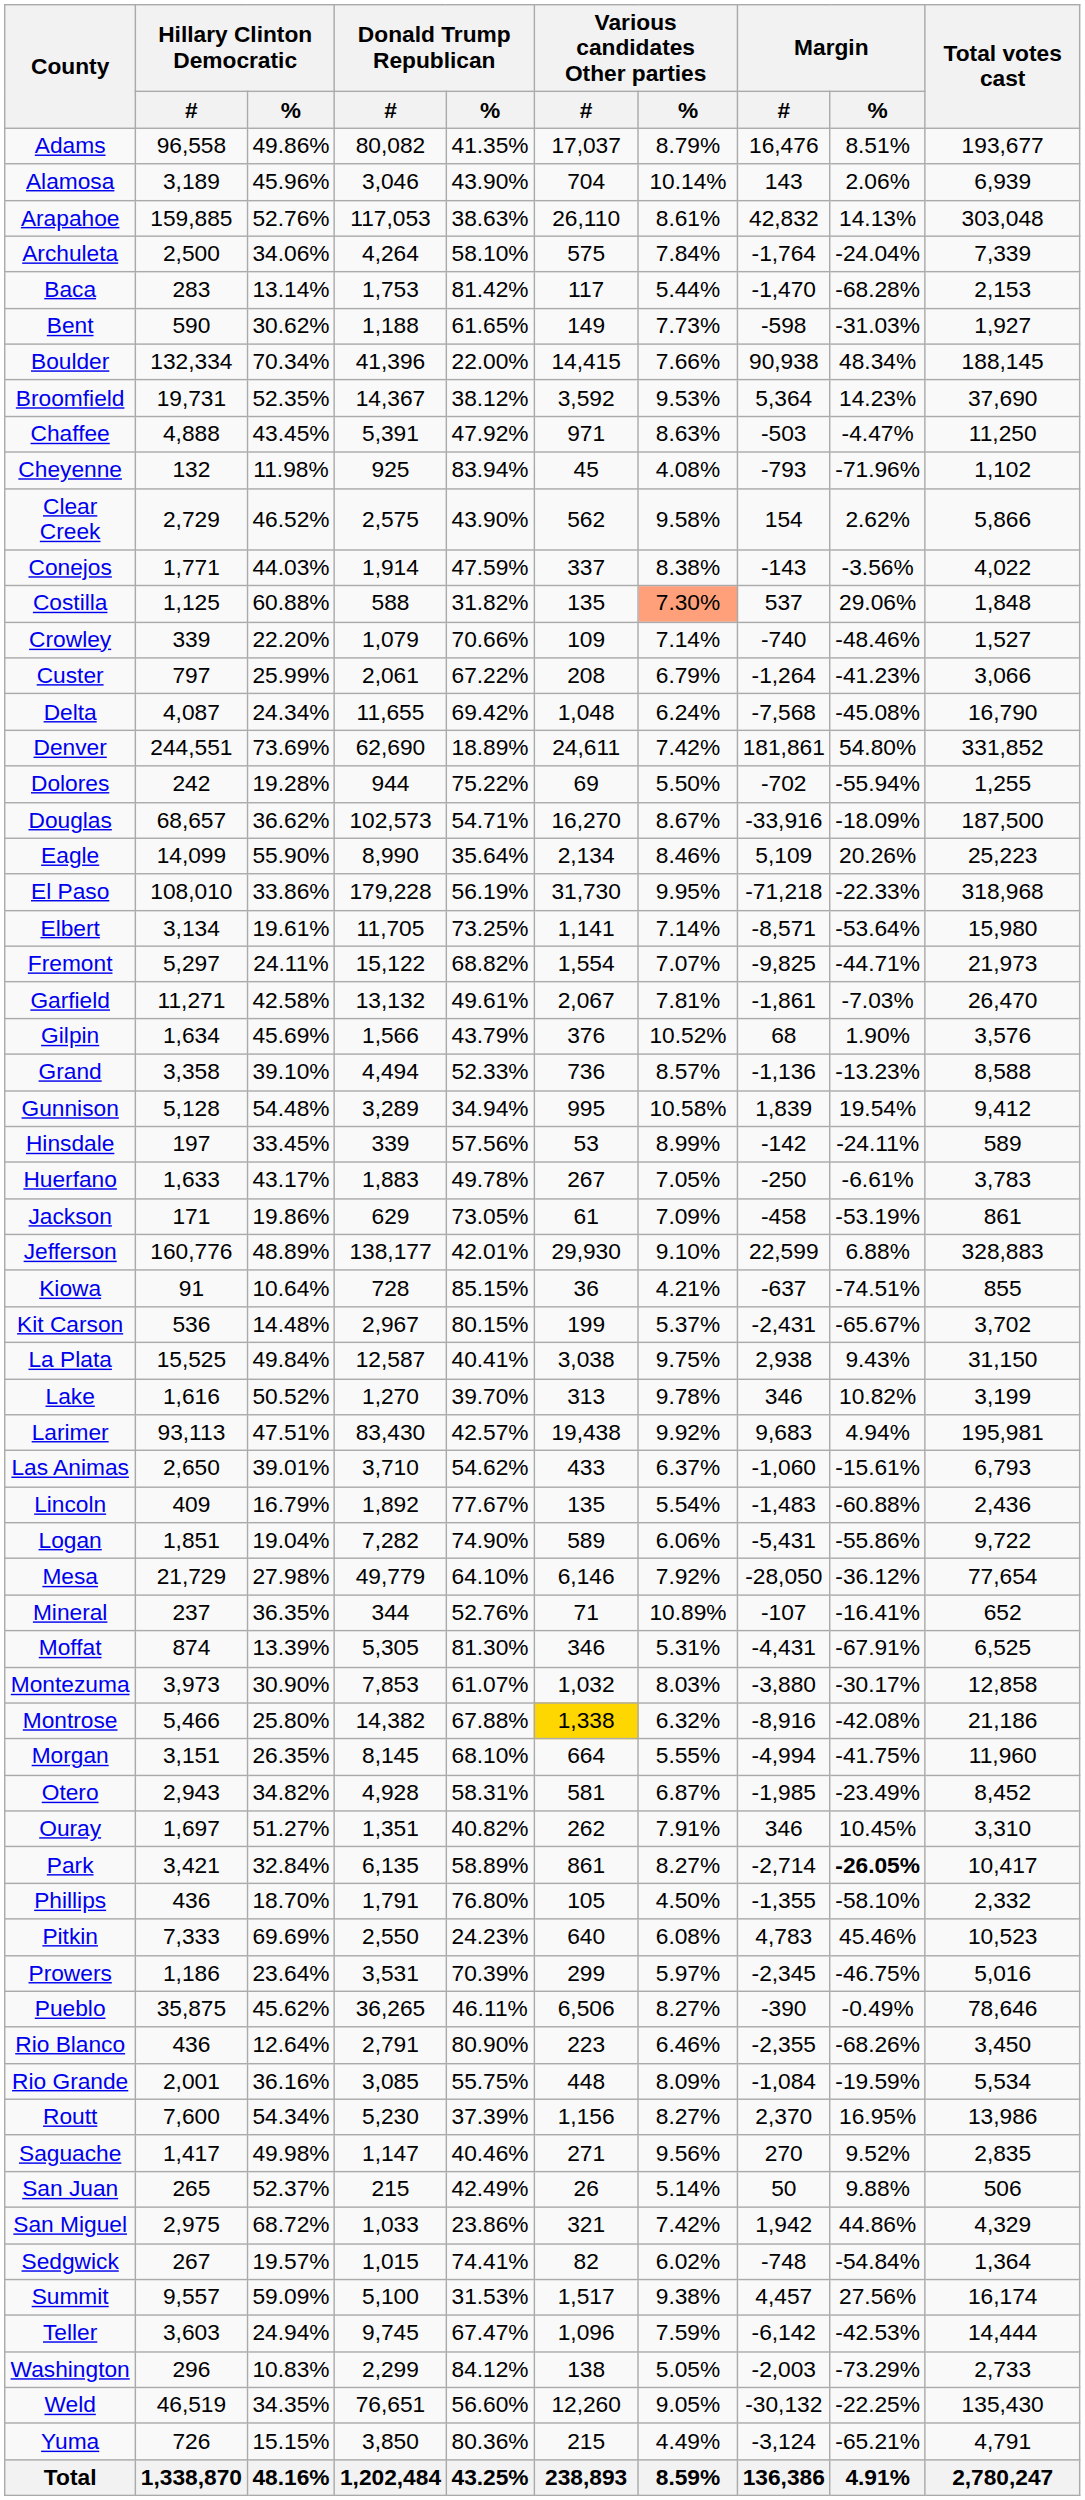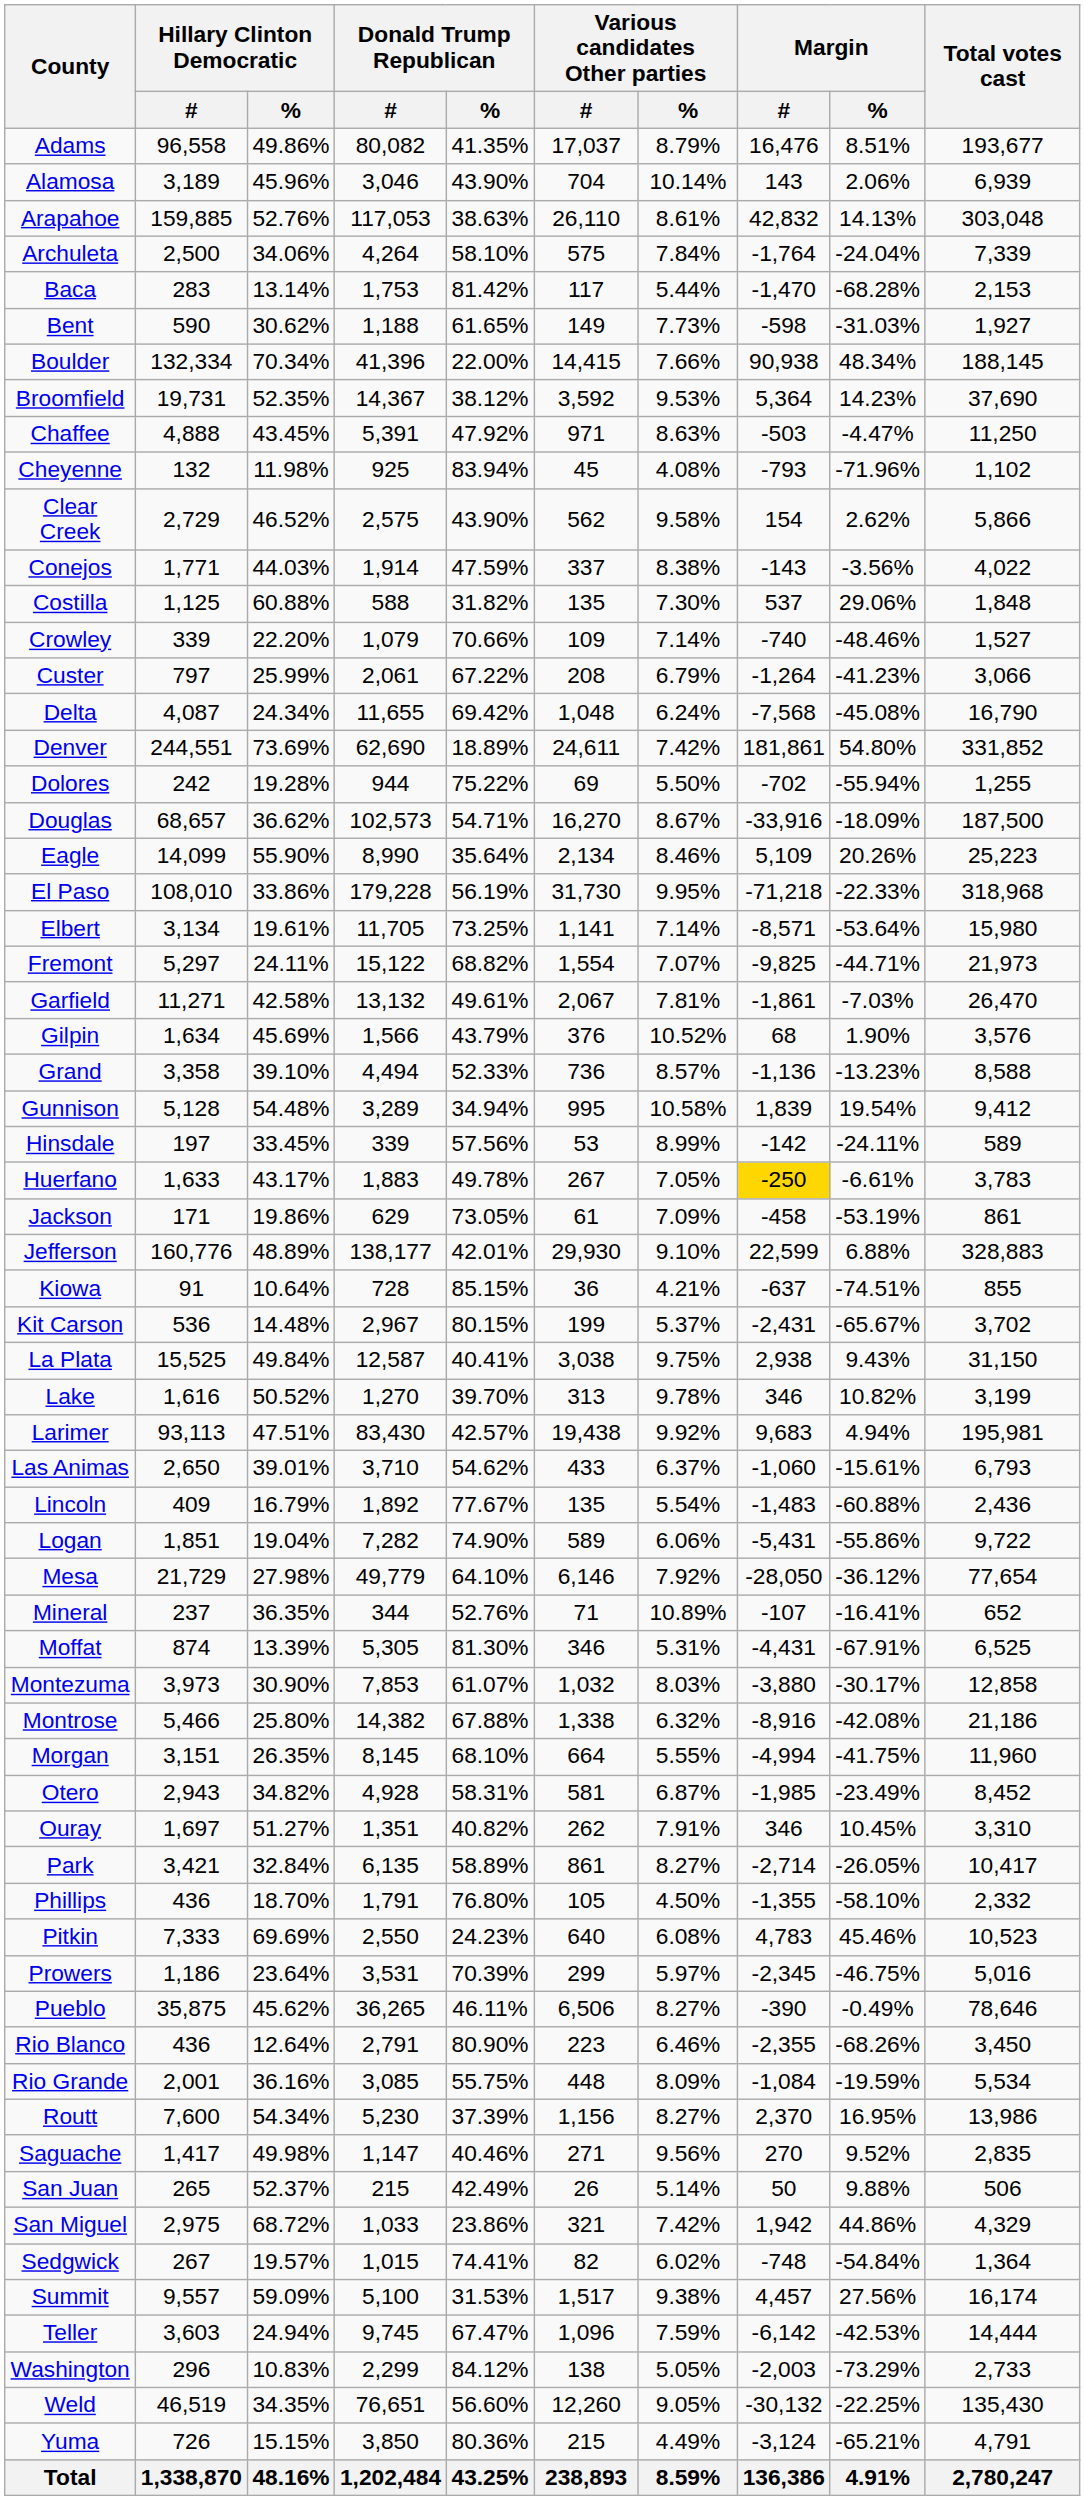(688, 603) lightsalmon background -> (688, 603) no background
(784, 1180) no background -> (784, 1180) gold background
(586, 1720) gold background -> (586, 1720) no background
(878, 1864) bold -> (878, 1864) normal
